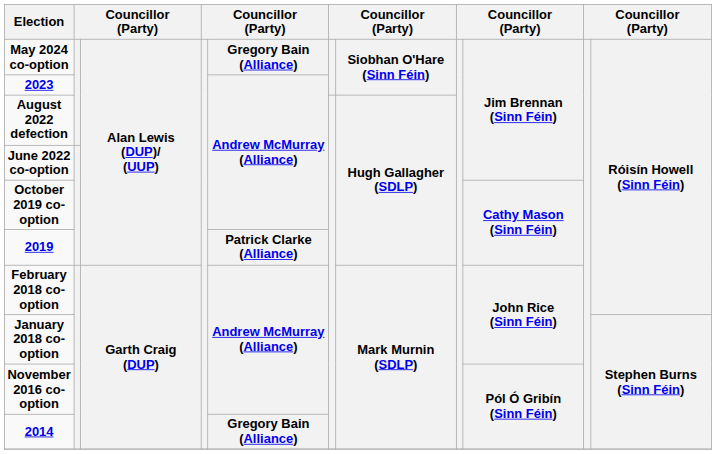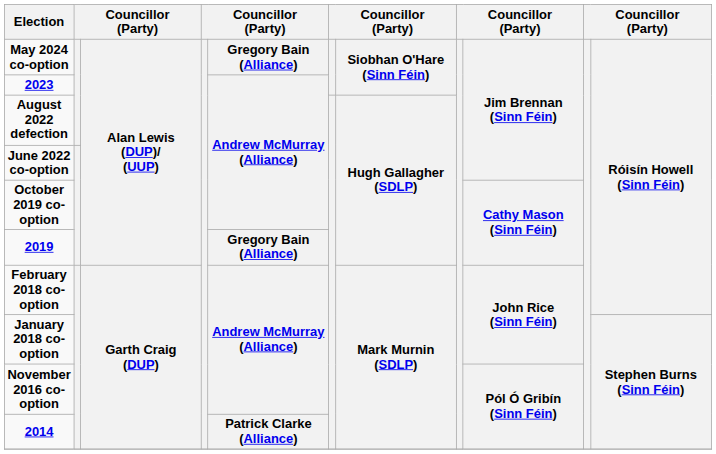(268, 247) Patrick Clarke (Alliance) -> (268, 247) Gregory Bain (Alliance)
(268, 431) Gregory Bain (Alliance) -> (268, 431) Patrick Clarke (Alliance)
